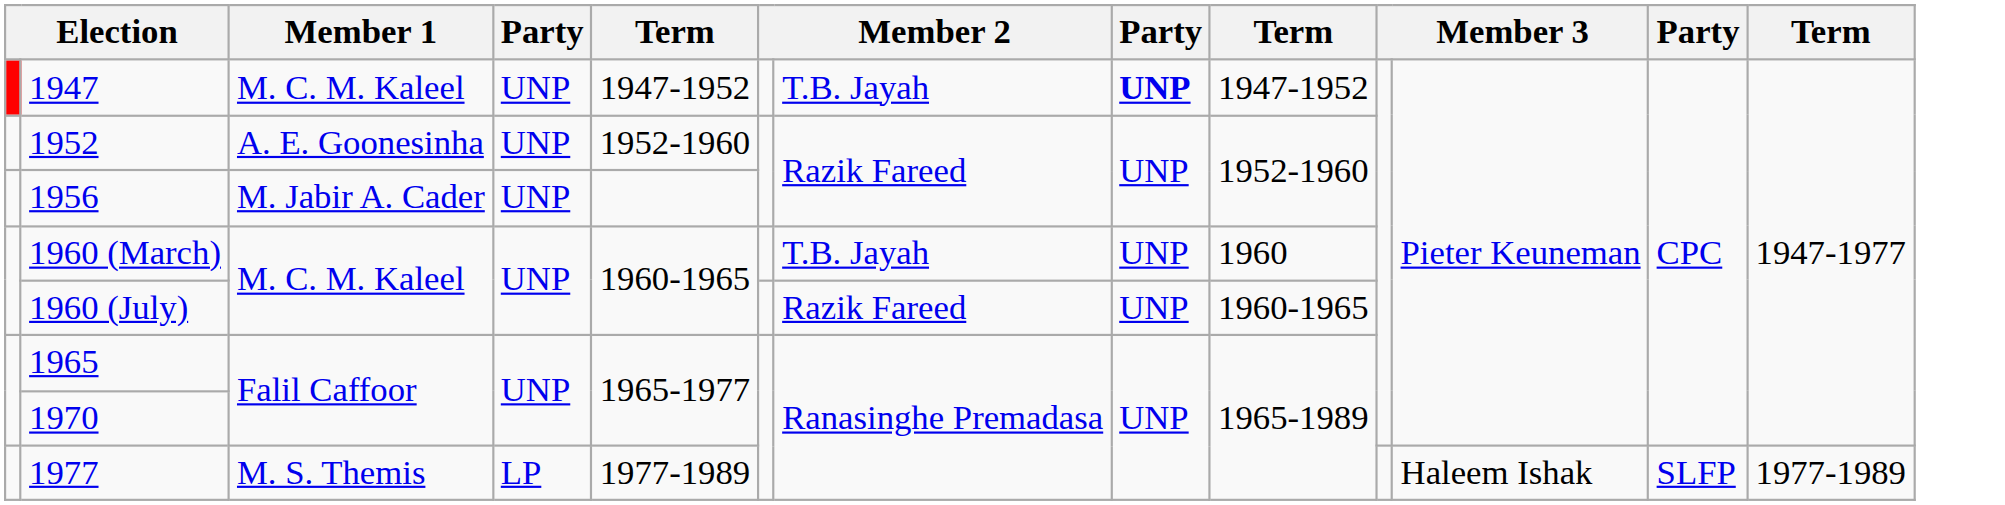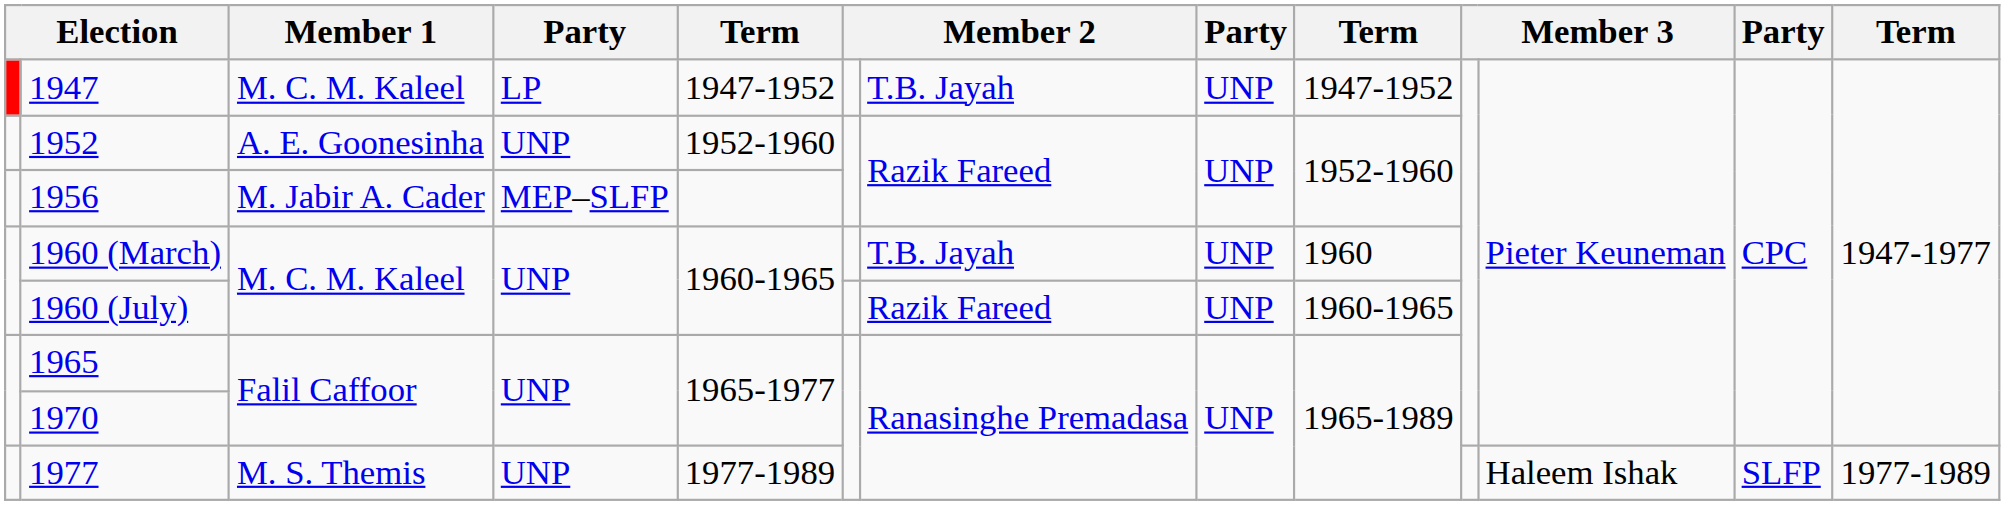(536, 87) UNP -> (521, 87) LP
(1155, 87) bold -> (1239, 87) normal
(536, 197) UNP -> (585, 197) MEP–SLFP
(521, 472) LP -> (536, 472) UNP
